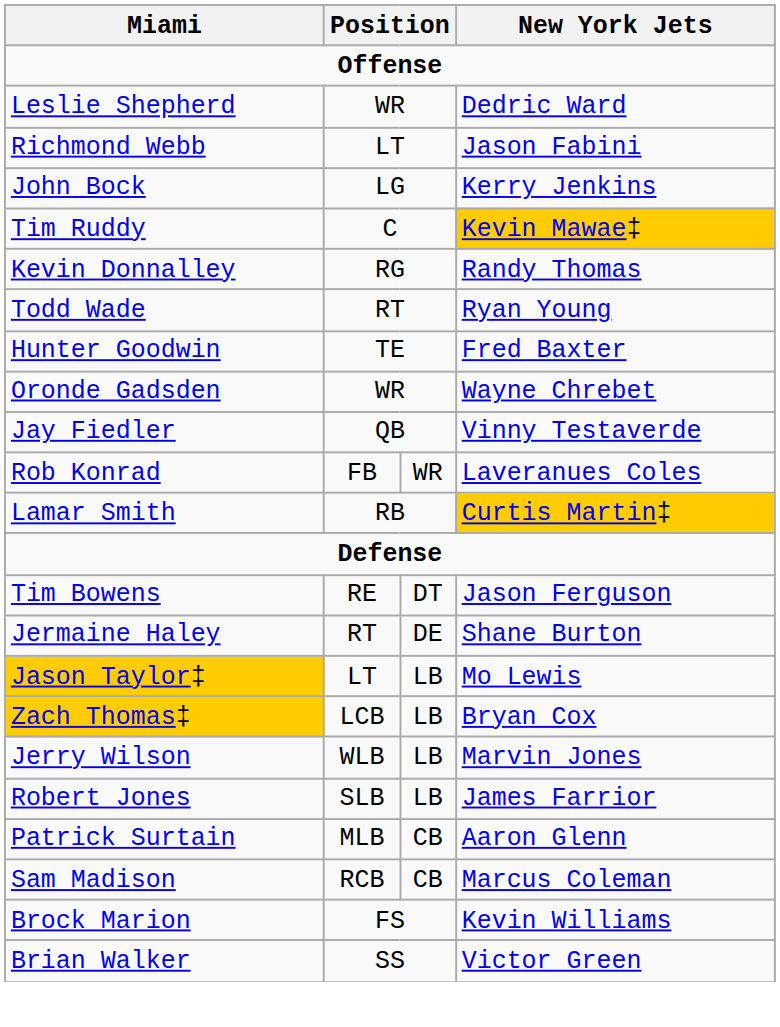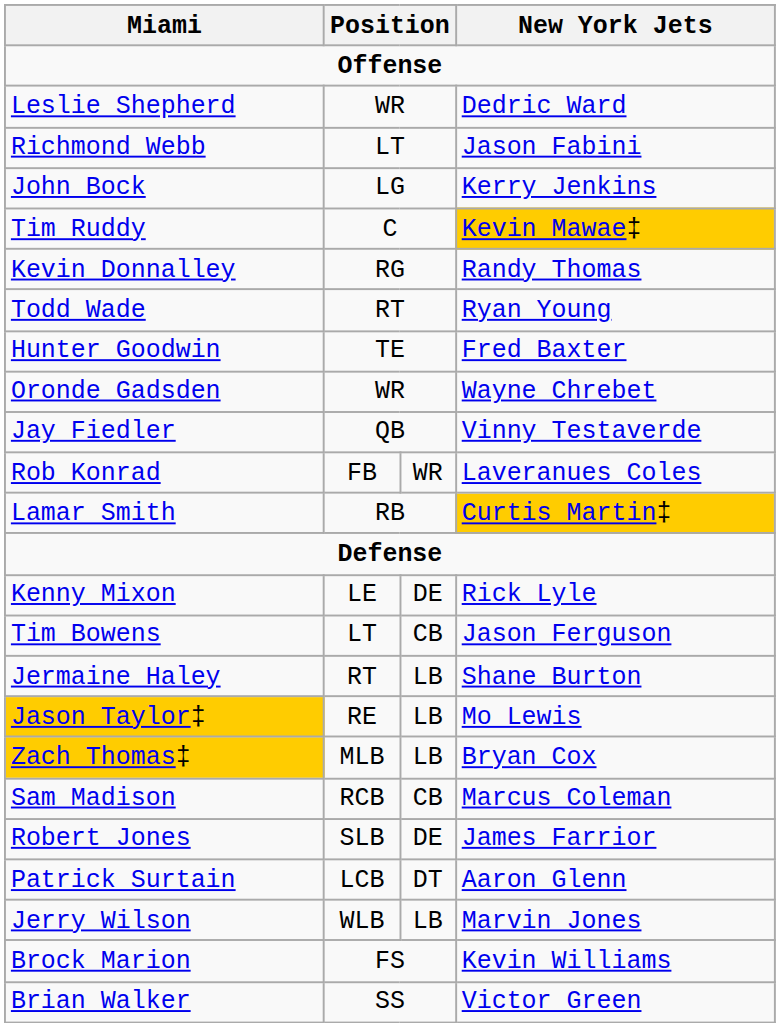+ row: (93, 595)
(362, 595) RE -> (362, 635) LT
(428, 595) DT -> (428, 635) CB
(428, 635) DE -> (428, 676) LB
(362, 676) LT -> (362, 717) RE
(362, 717) LCB -> (362, 758) MLB
rows swapped: (101, 758) <-> (93, 880)
(428, 798) LB -> (428, 839) DE
(362, 839) MLB -> (362, 880) LCB
(428, 839) CB -> (428, 880) DT
